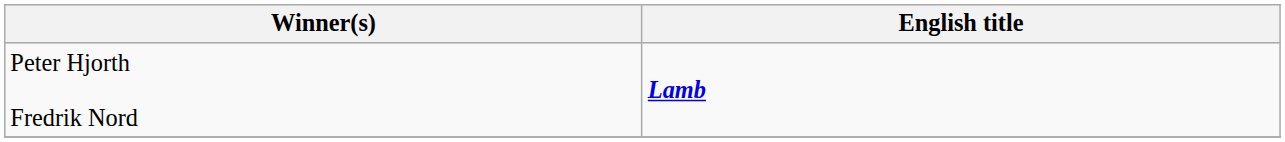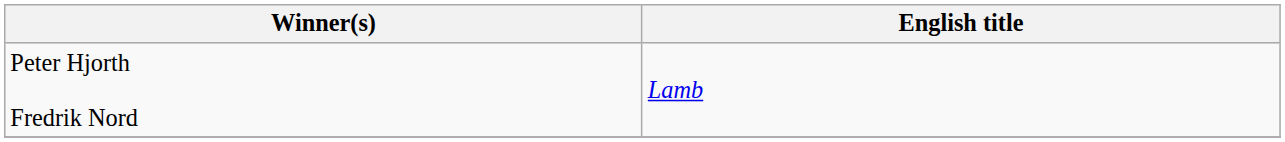(677, 89) bold -> (676, 89) normal
